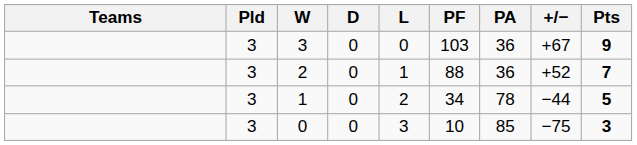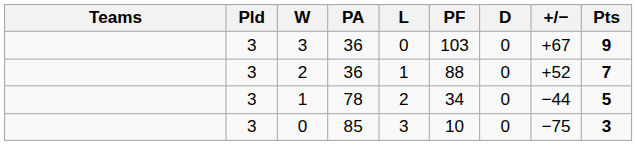columns swapped: (353, 18) <-> (505, 18)
